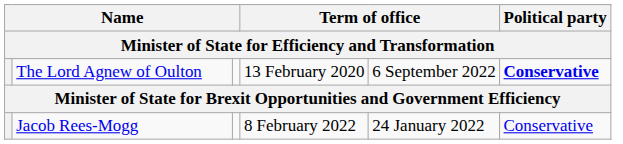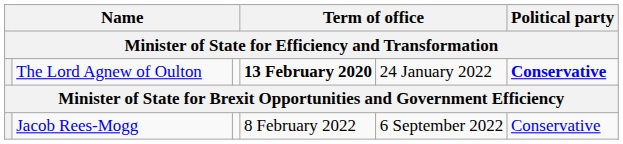(304, 71) normal -> (308, 71) bold
(434, 71) 6 September 2022 -> (436, 71) 24 January 2022
(428, 125) 24 January 2022 -> (442, 125) 6 September 2022
